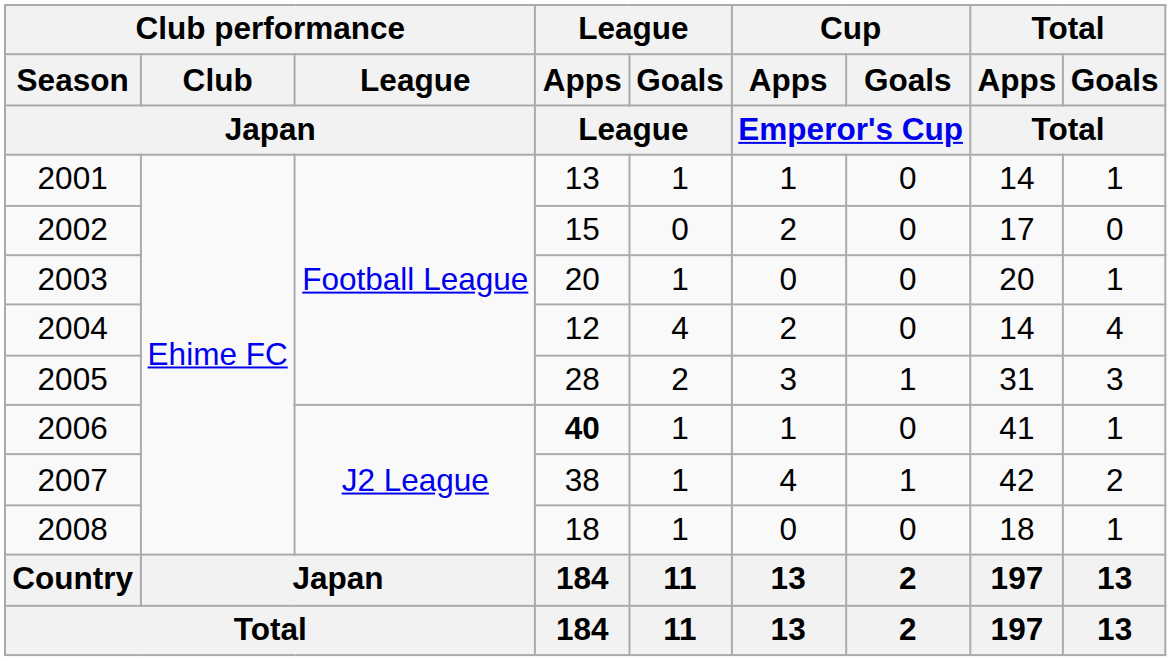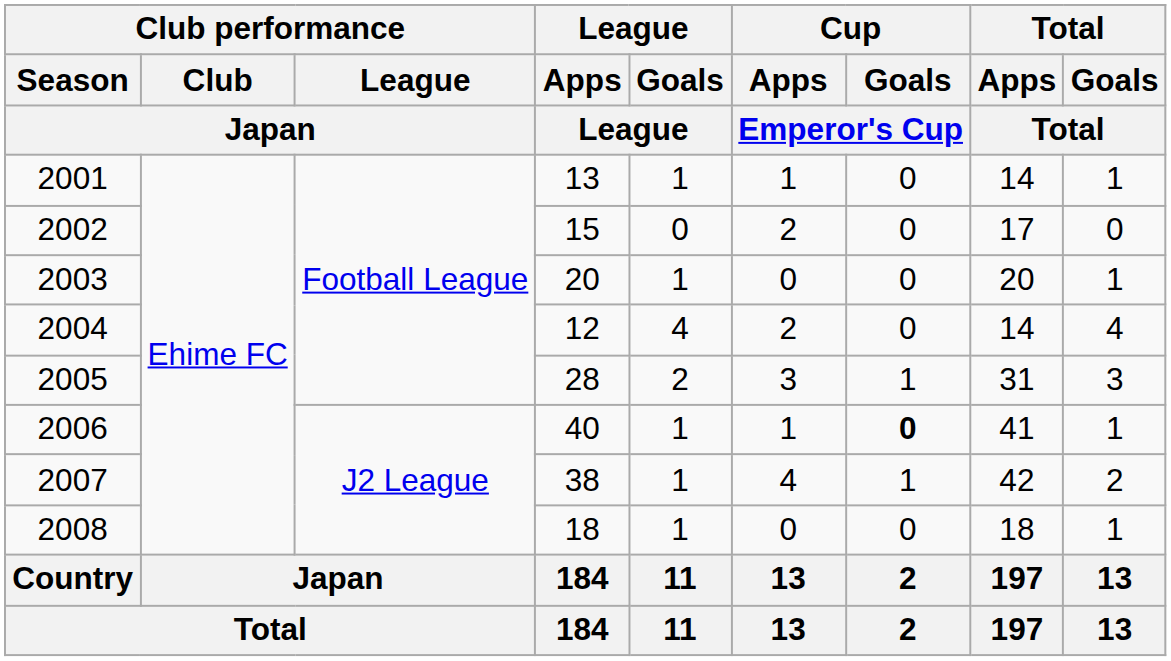(582, 429) bold -> (582, 429) normal
(908, 429) normal -> (908, 429) bold
